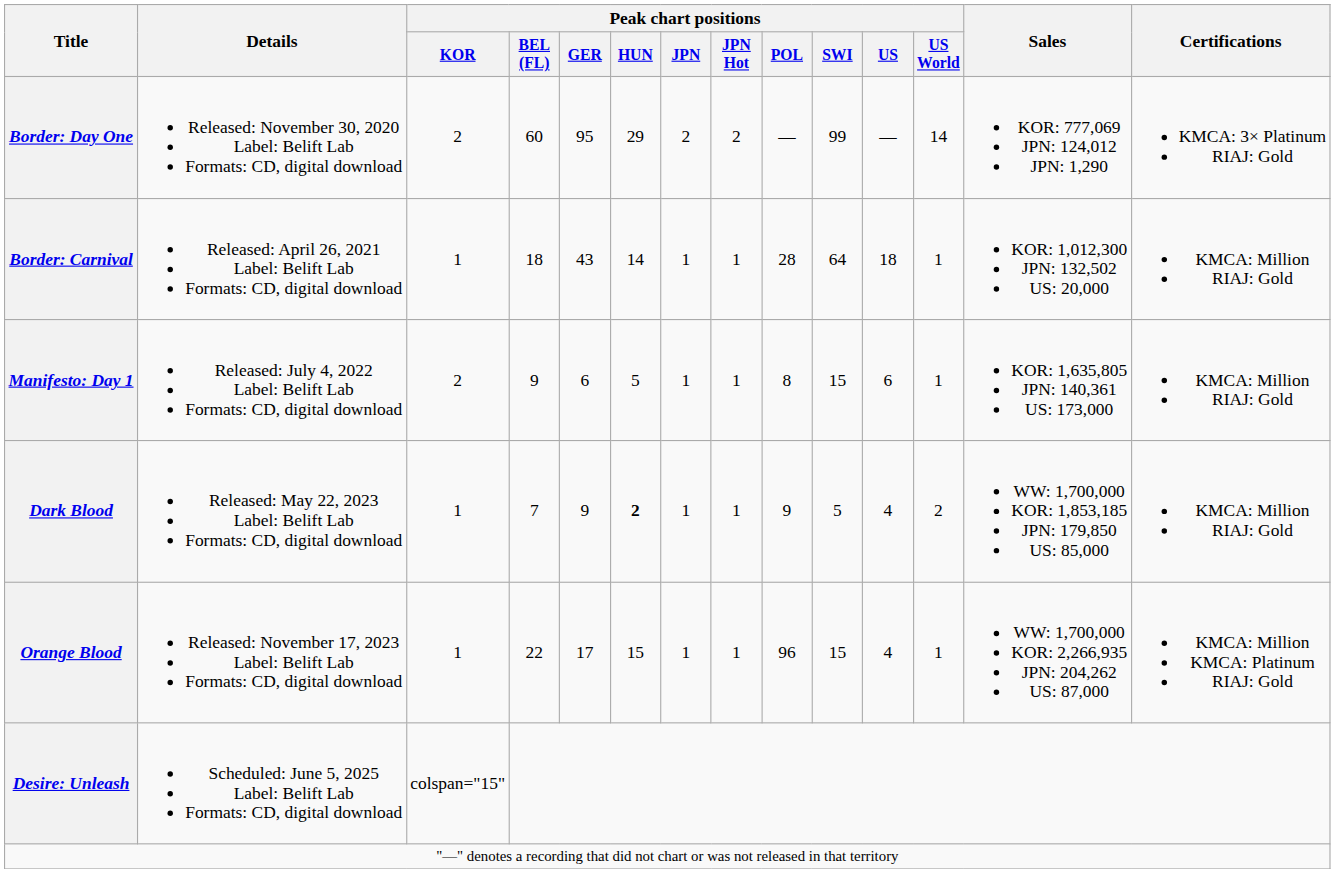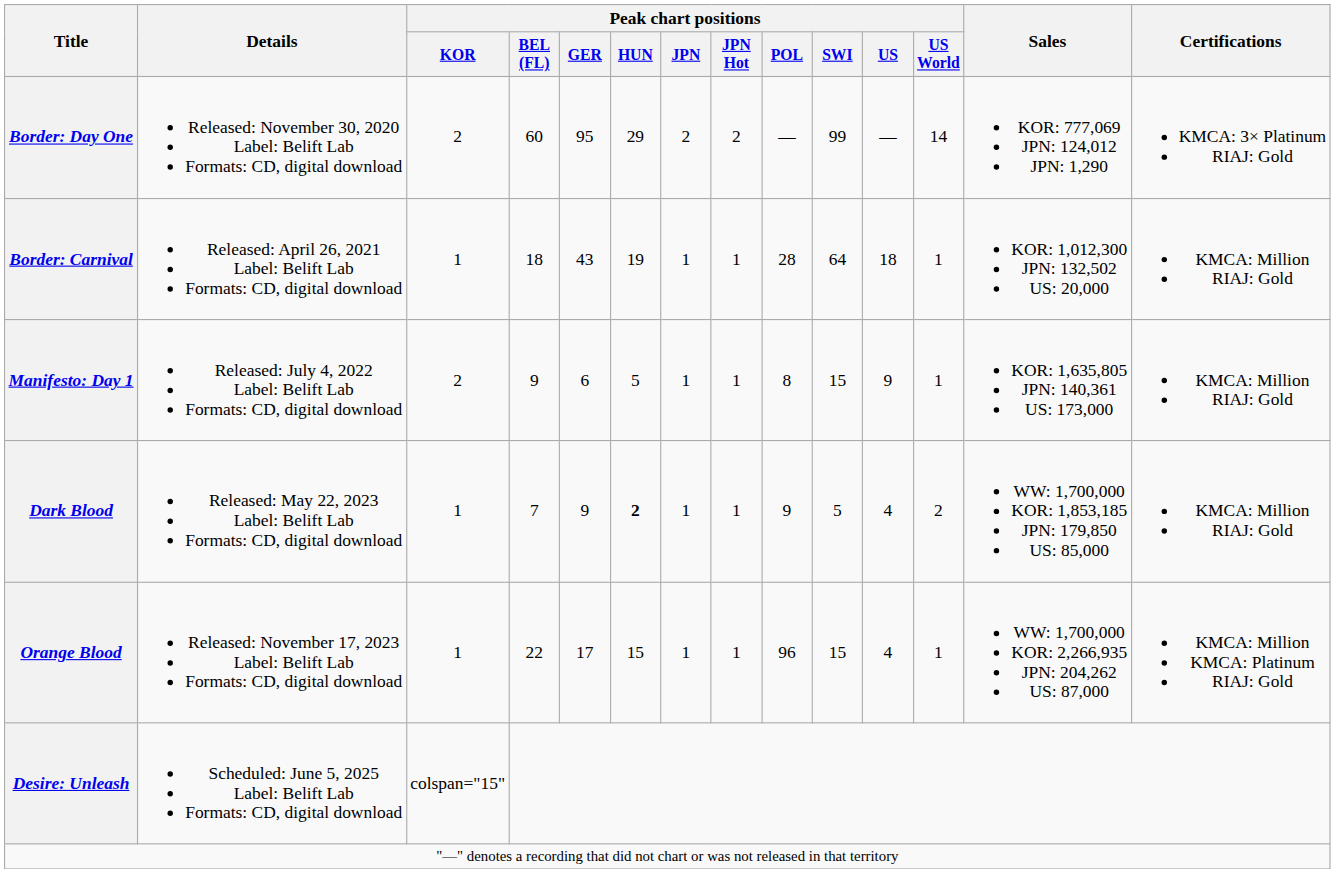(635, 258) 14 -> (635, 258) 19
(888, 380) 6 -> (888, 380) 9
